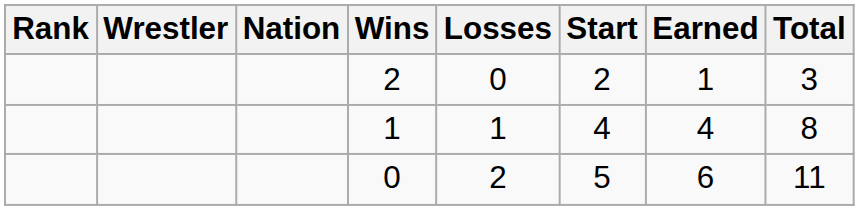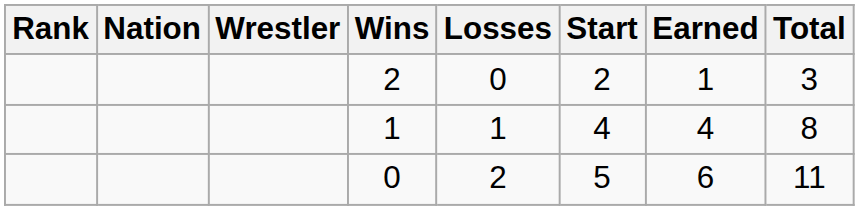columns swapped: (166, 29) <-> (292, 29)
